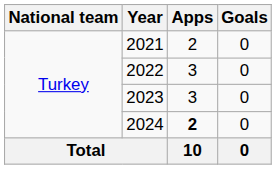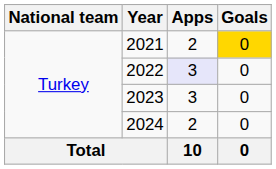(245, 44) no background -> (245, 44) gold background
(192, 71) no background -> (192, 71) lavender background
(192, 124) bold -> (192, 124) normal
